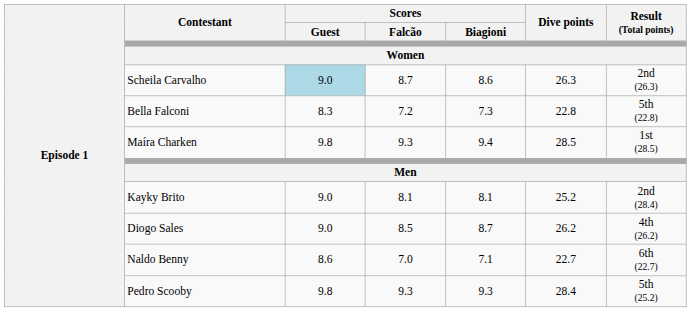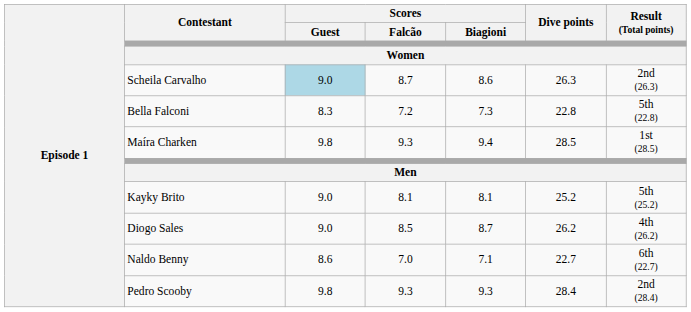(646, 197) 2nd (28.4) -> (646, 197) 5th (25.2)
(646, 291) 5th (25.2) -> (646, 291) 2nd (28.4)
